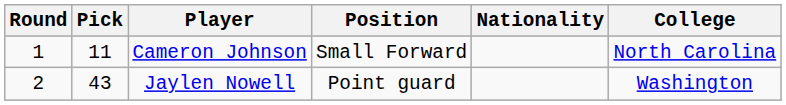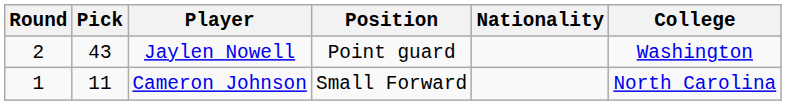rows swapped: (220, 52) <-> (220, 84)
